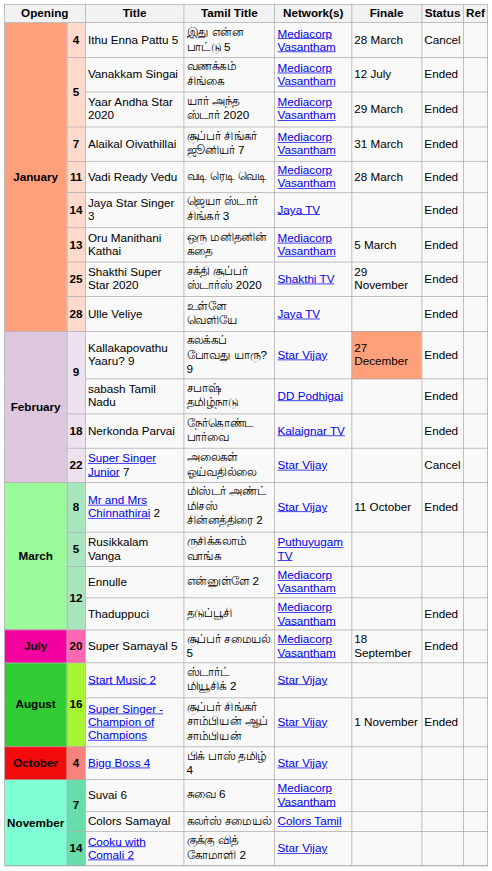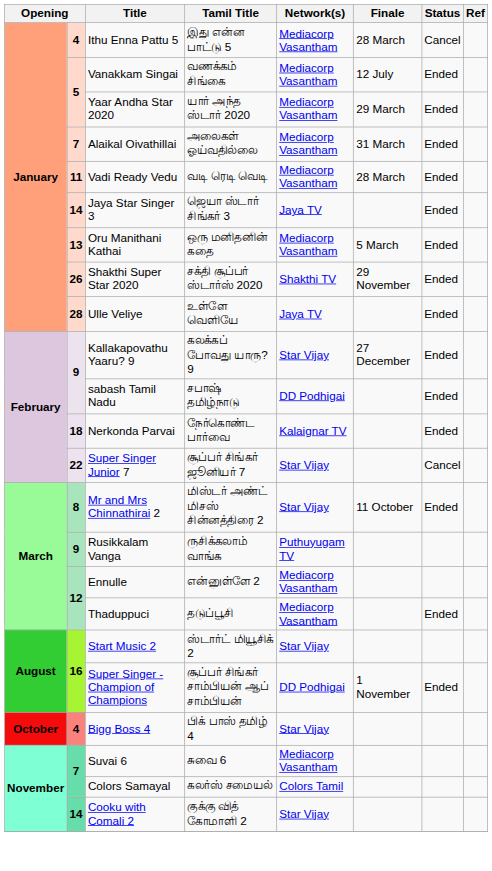(222, 143) சூப்பர் சிங்கர் ஜூனியர் 7 -> (222, 143) அலைகள் ஓய்வதில்லை
(76, 279) 25 -> (76, 279) 26
(381, 355) lightsalmon background -> (383, 355) no background
(222, 464) அலைகள் ஓய்வதில்லை -> (223, 464) சூப்பர் சிங்கர் ஜூனியர் 7
(76, 549) 5 -> (76, 549) 9
- row: (133, 646)
(302, 722) Star Vijay -> (312, 687) DD Podhigai
